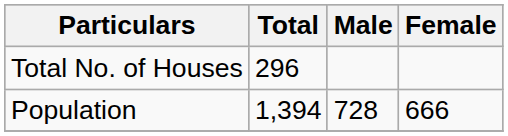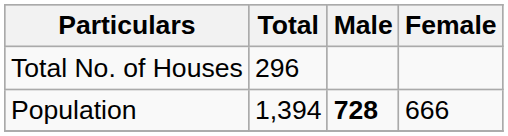(356, 109) normal -> (356, 109) bold
